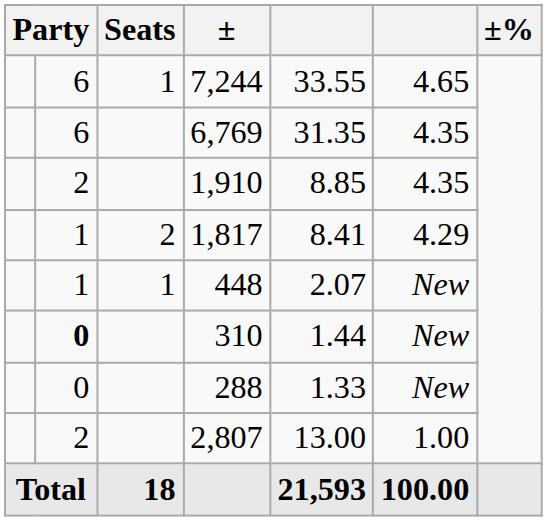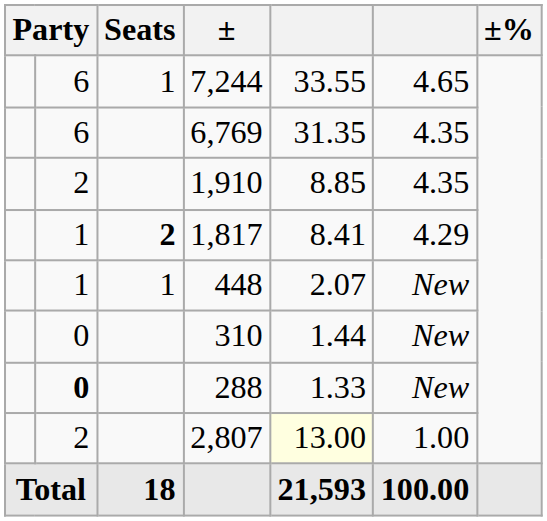(167, 234) normal -> (167, 234) bold
(81, 336) bold -> (81, 336) normal
(81, 387) normal -> (81, 387) bold
(330, 438) no background -> (330, 438) lightyellow background
